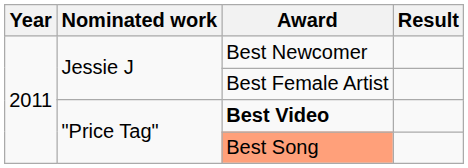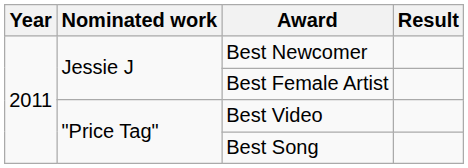(278, 115) bold -> (274, 115) normal
(272, 147) lightsalmon background -> (272, 147) no background
